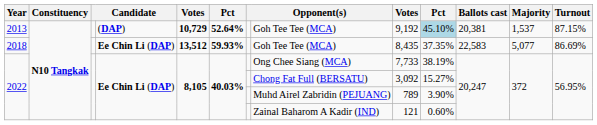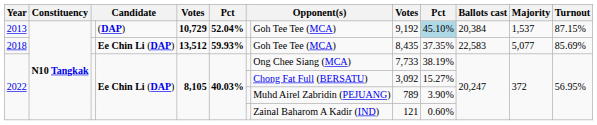(228, 29) 52.64% -> (228, 29) 52.04%
(472, 29) 20,381 -> (472, 29) 20,384
(570, 45) 86.69% -> (570, 45) 85.69%
